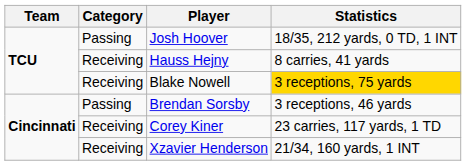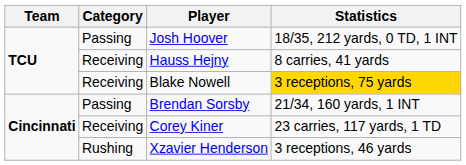(343, 104) 3 receptions, 46 yards -> (347, 104) 21/34, 160 yards, 1 INT
(113, 148) Receiving -> (108, 148) Rushing
(347, 148) 21/34, 160 yards, 1 INT -> (343, 148) 3 receptions, 46 yards
